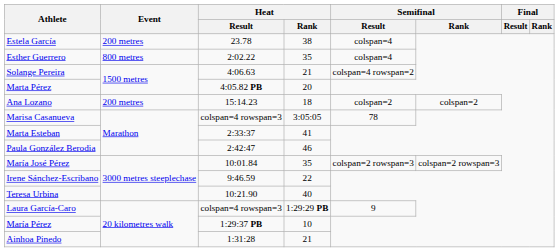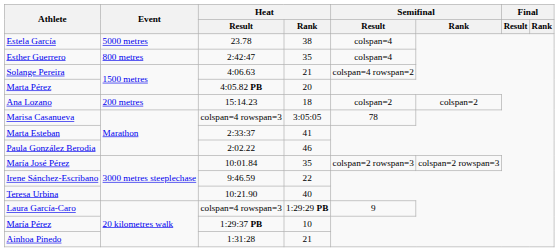(123, 42) 200 metres -> (125, 42) 5000 metres
(241, 57) 2:02.22 -> (241, 57) 2:42:47
(241, 148) 2:42:47 -> (241, 148) 2:02.22
